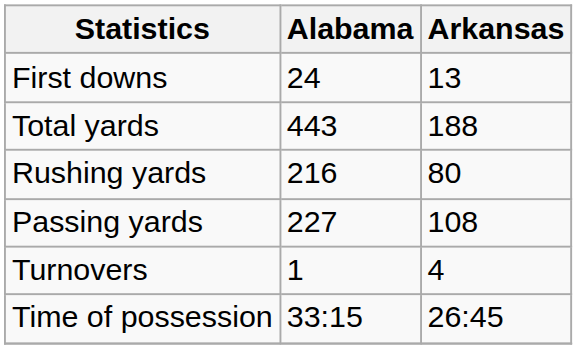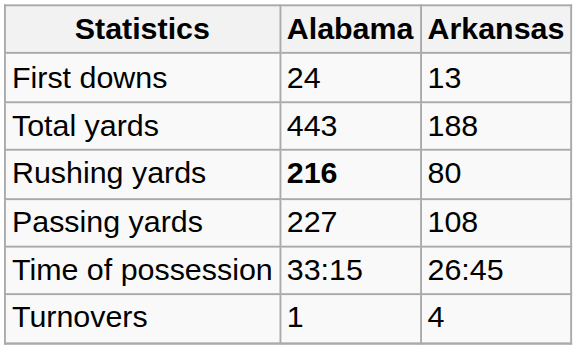(312, 173) normal -> (312, 173) bold
rows swapped: (80, 270) <-> (142, 318)
